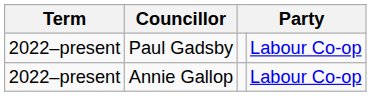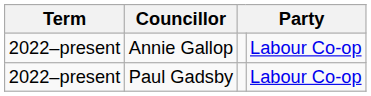rows swapped: (181, 47) <-> (181, 76)
